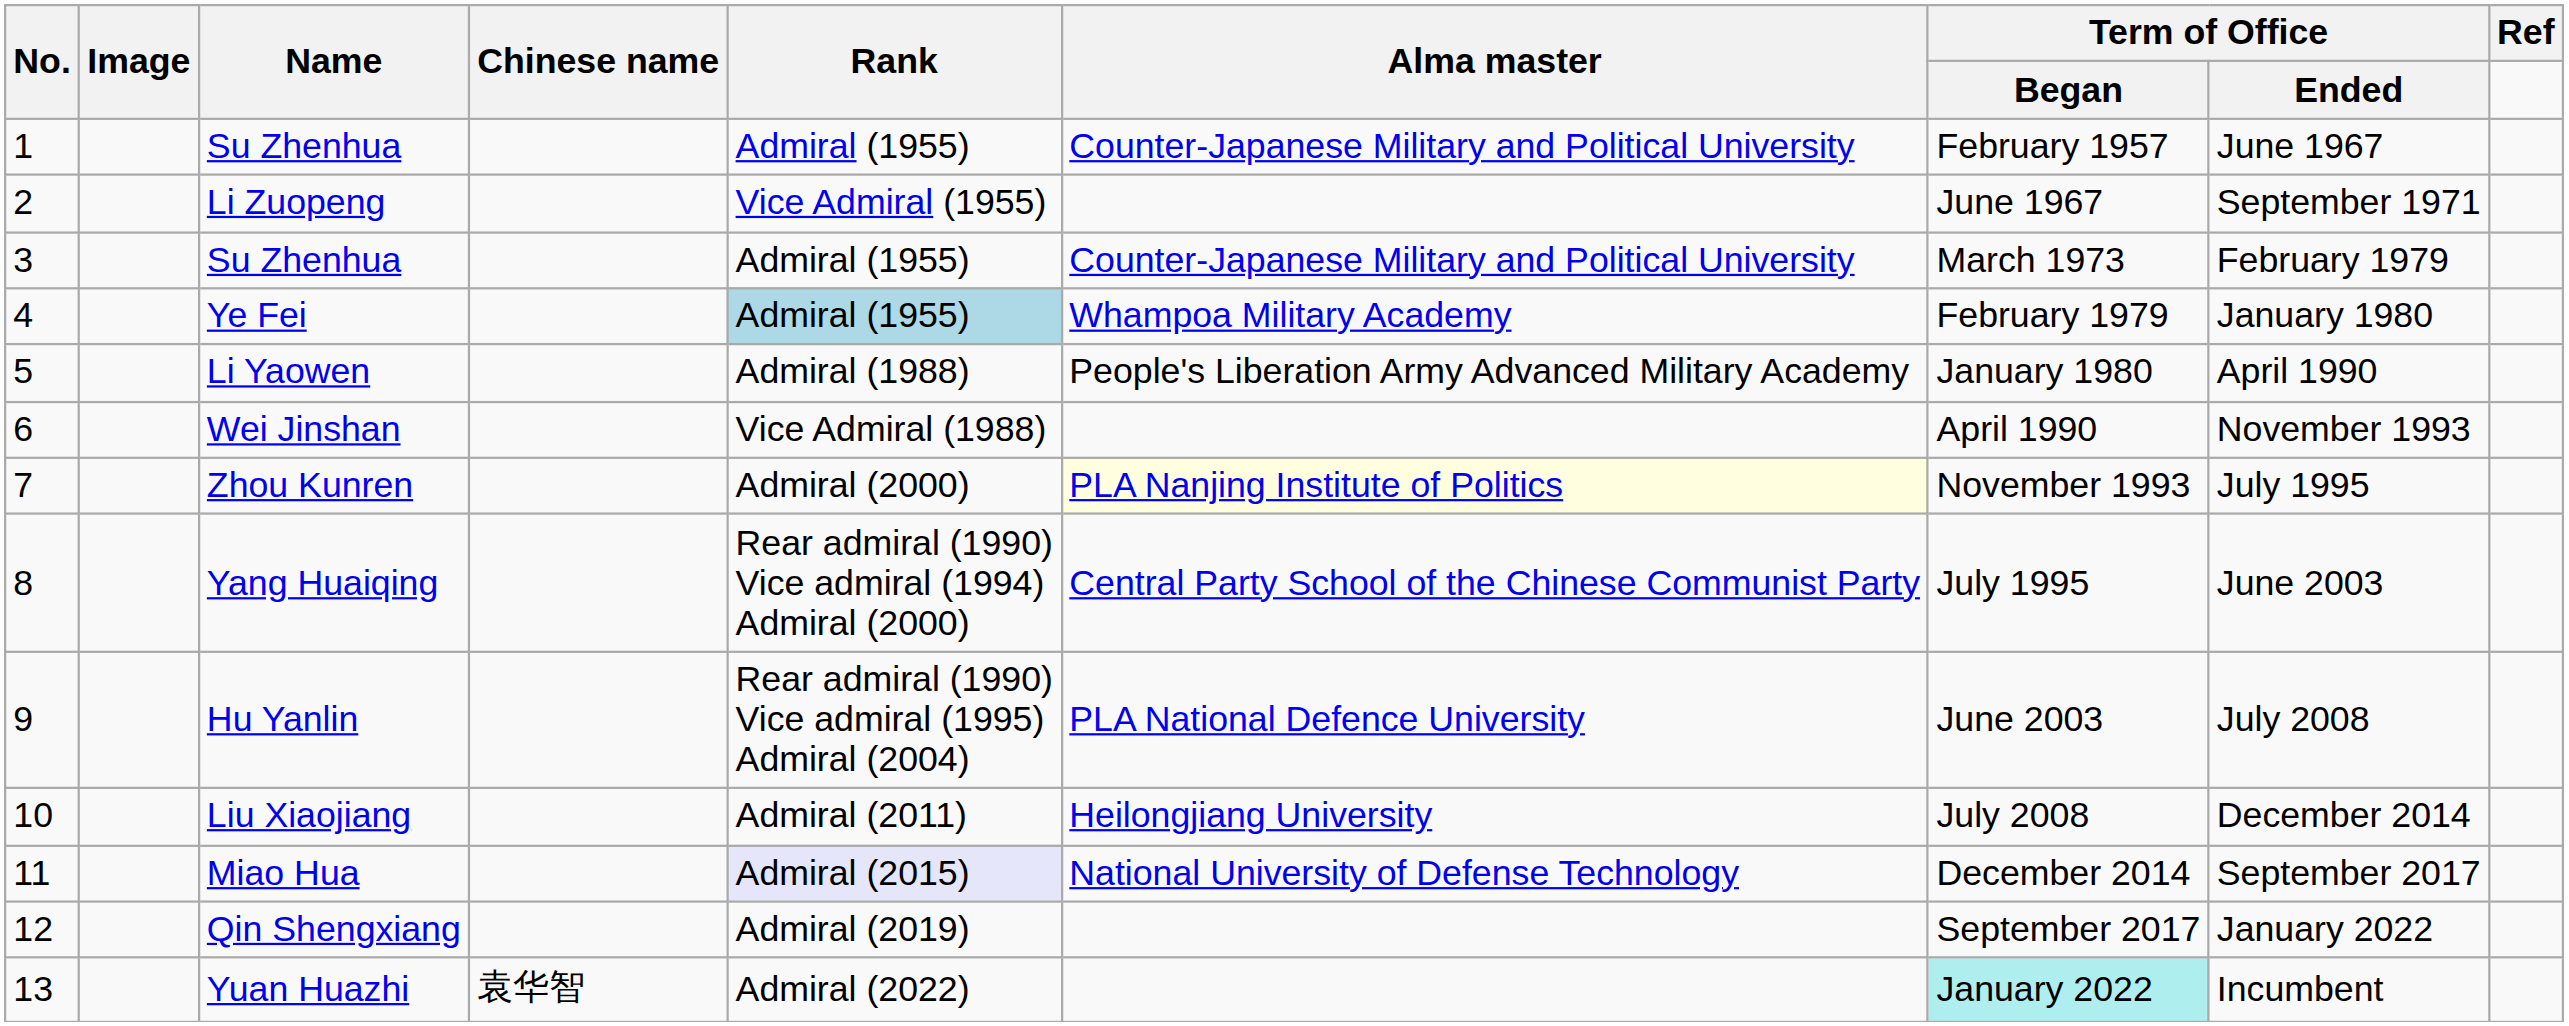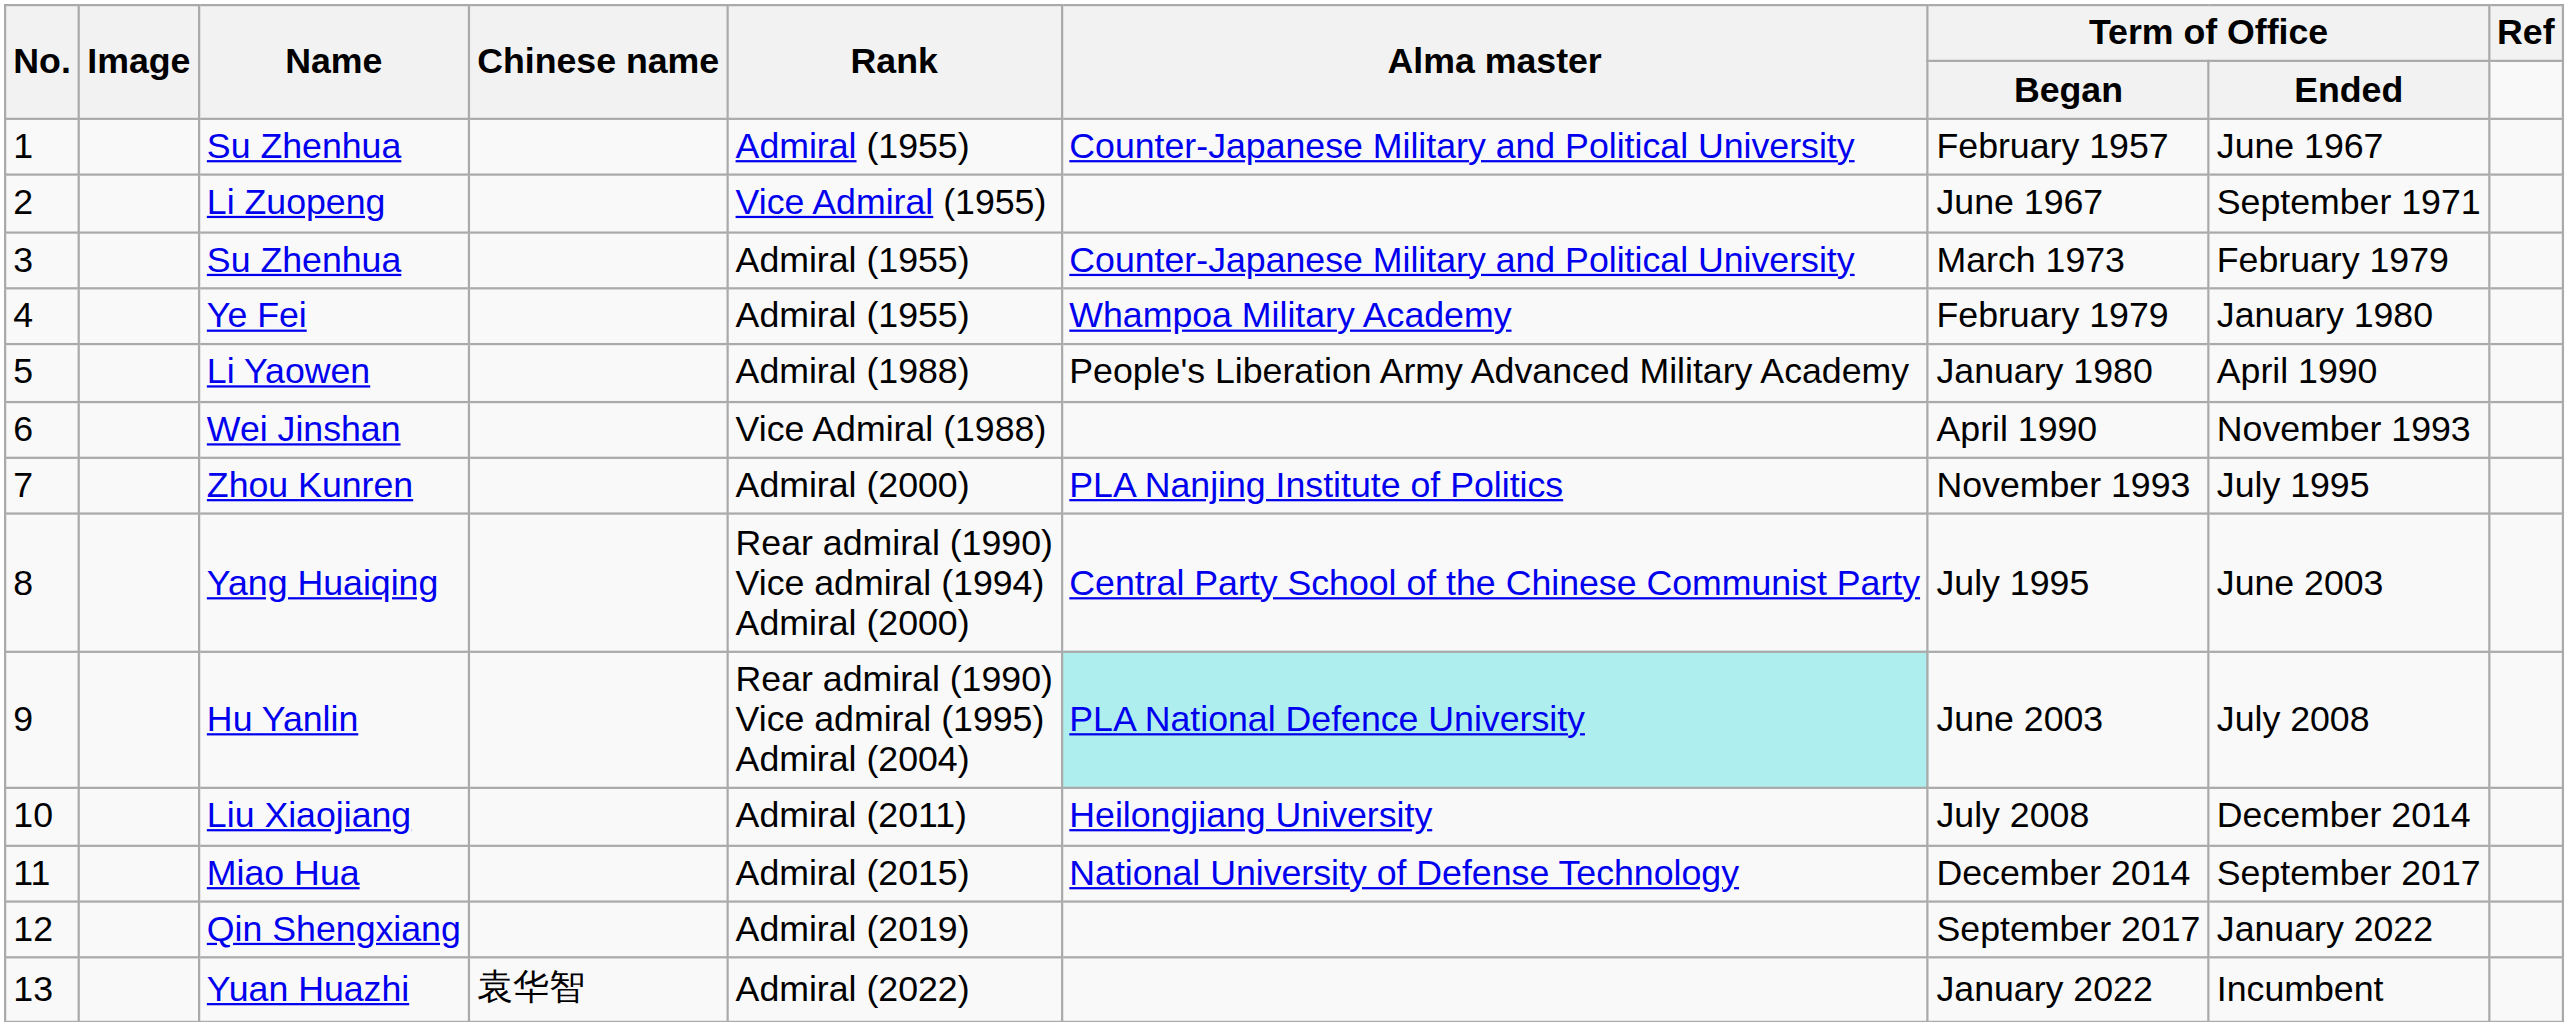(853, 315) lightblue background -> (853, 315) no background
(1316, 485) lightyellow background -> (1316, 485) no background
(1327, 719) no background -> (1327, 719) paleturquoise background
(853, 872) lavender background -> (853, 872) no background
(2045, 988) paleturquoise background -> (2045, 988) no background
